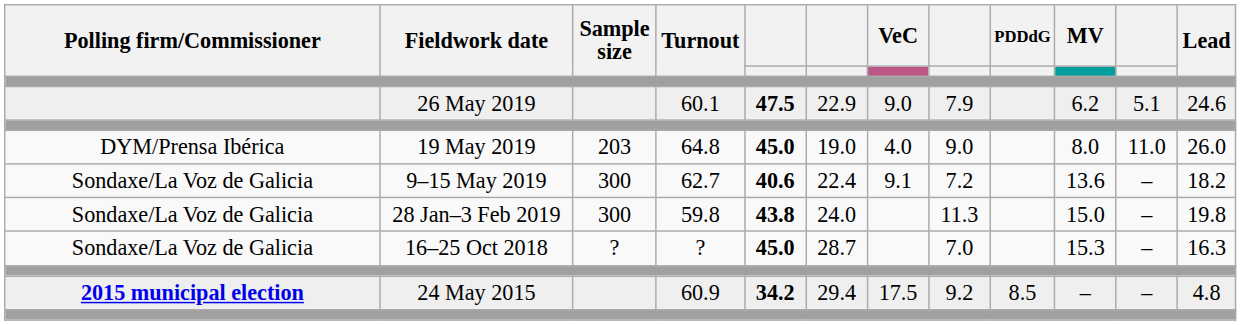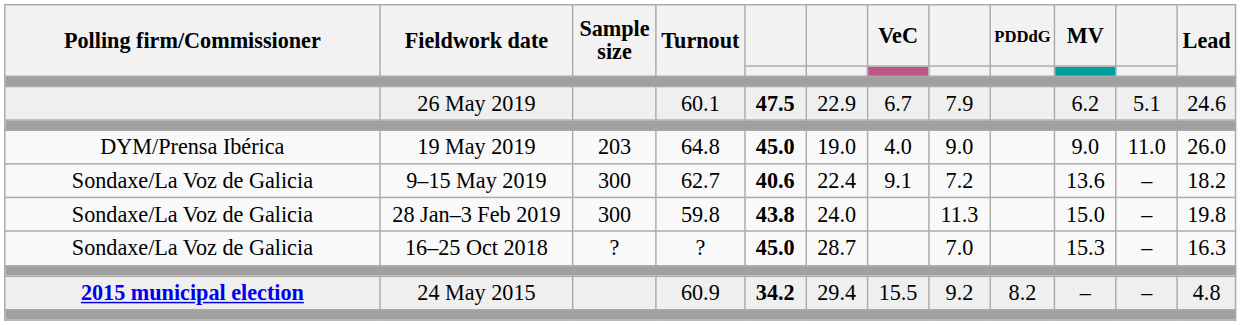(898, 103) 9.0 -> (898, 103) 6.7
(1085, 147) 8.0 -> (1085, 147) 9.0
(898, 292) 17.5 -> (898, 292) 15.5
(1022, 292) 8.5 -> (1022, 292) 8.2
